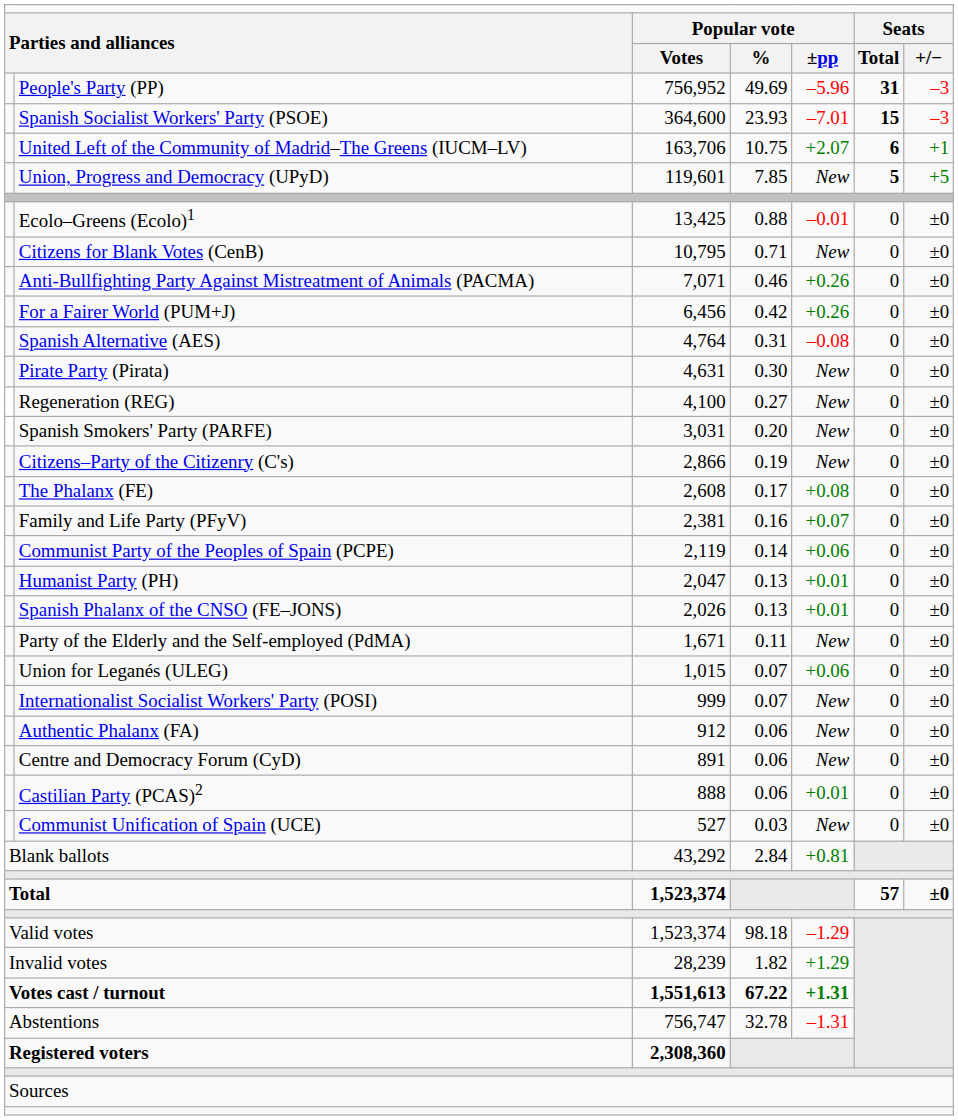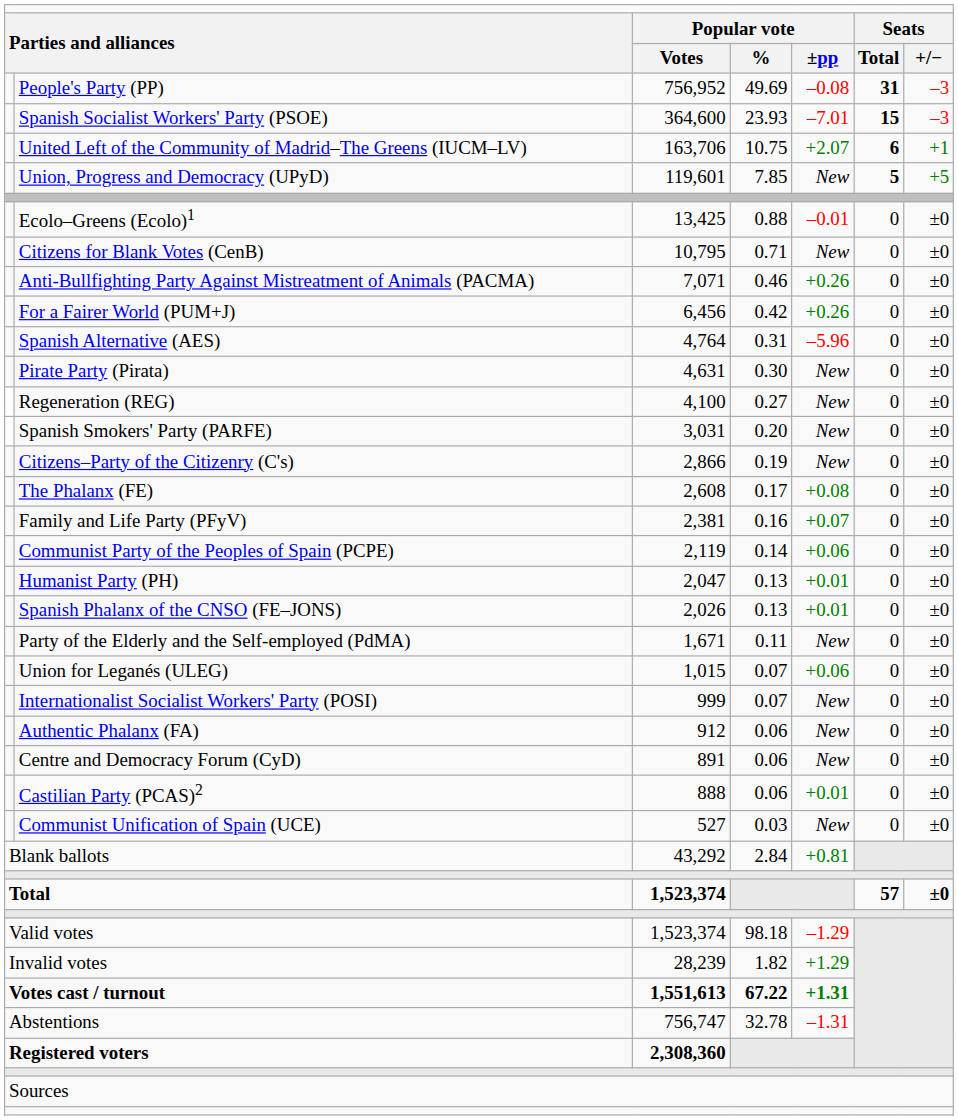(828, 88) –5.96 -> (828, 88) –0.08
(828, 341) –0.08 -> (828, 341) –5.96
